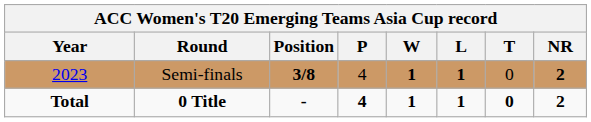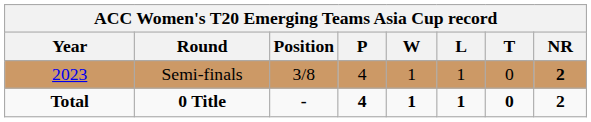(304, 74) bold -> (304, 74) normal
(412, 74) bold -> (412, 74) normal
(461, 74) bold -> (461, 74) normal
